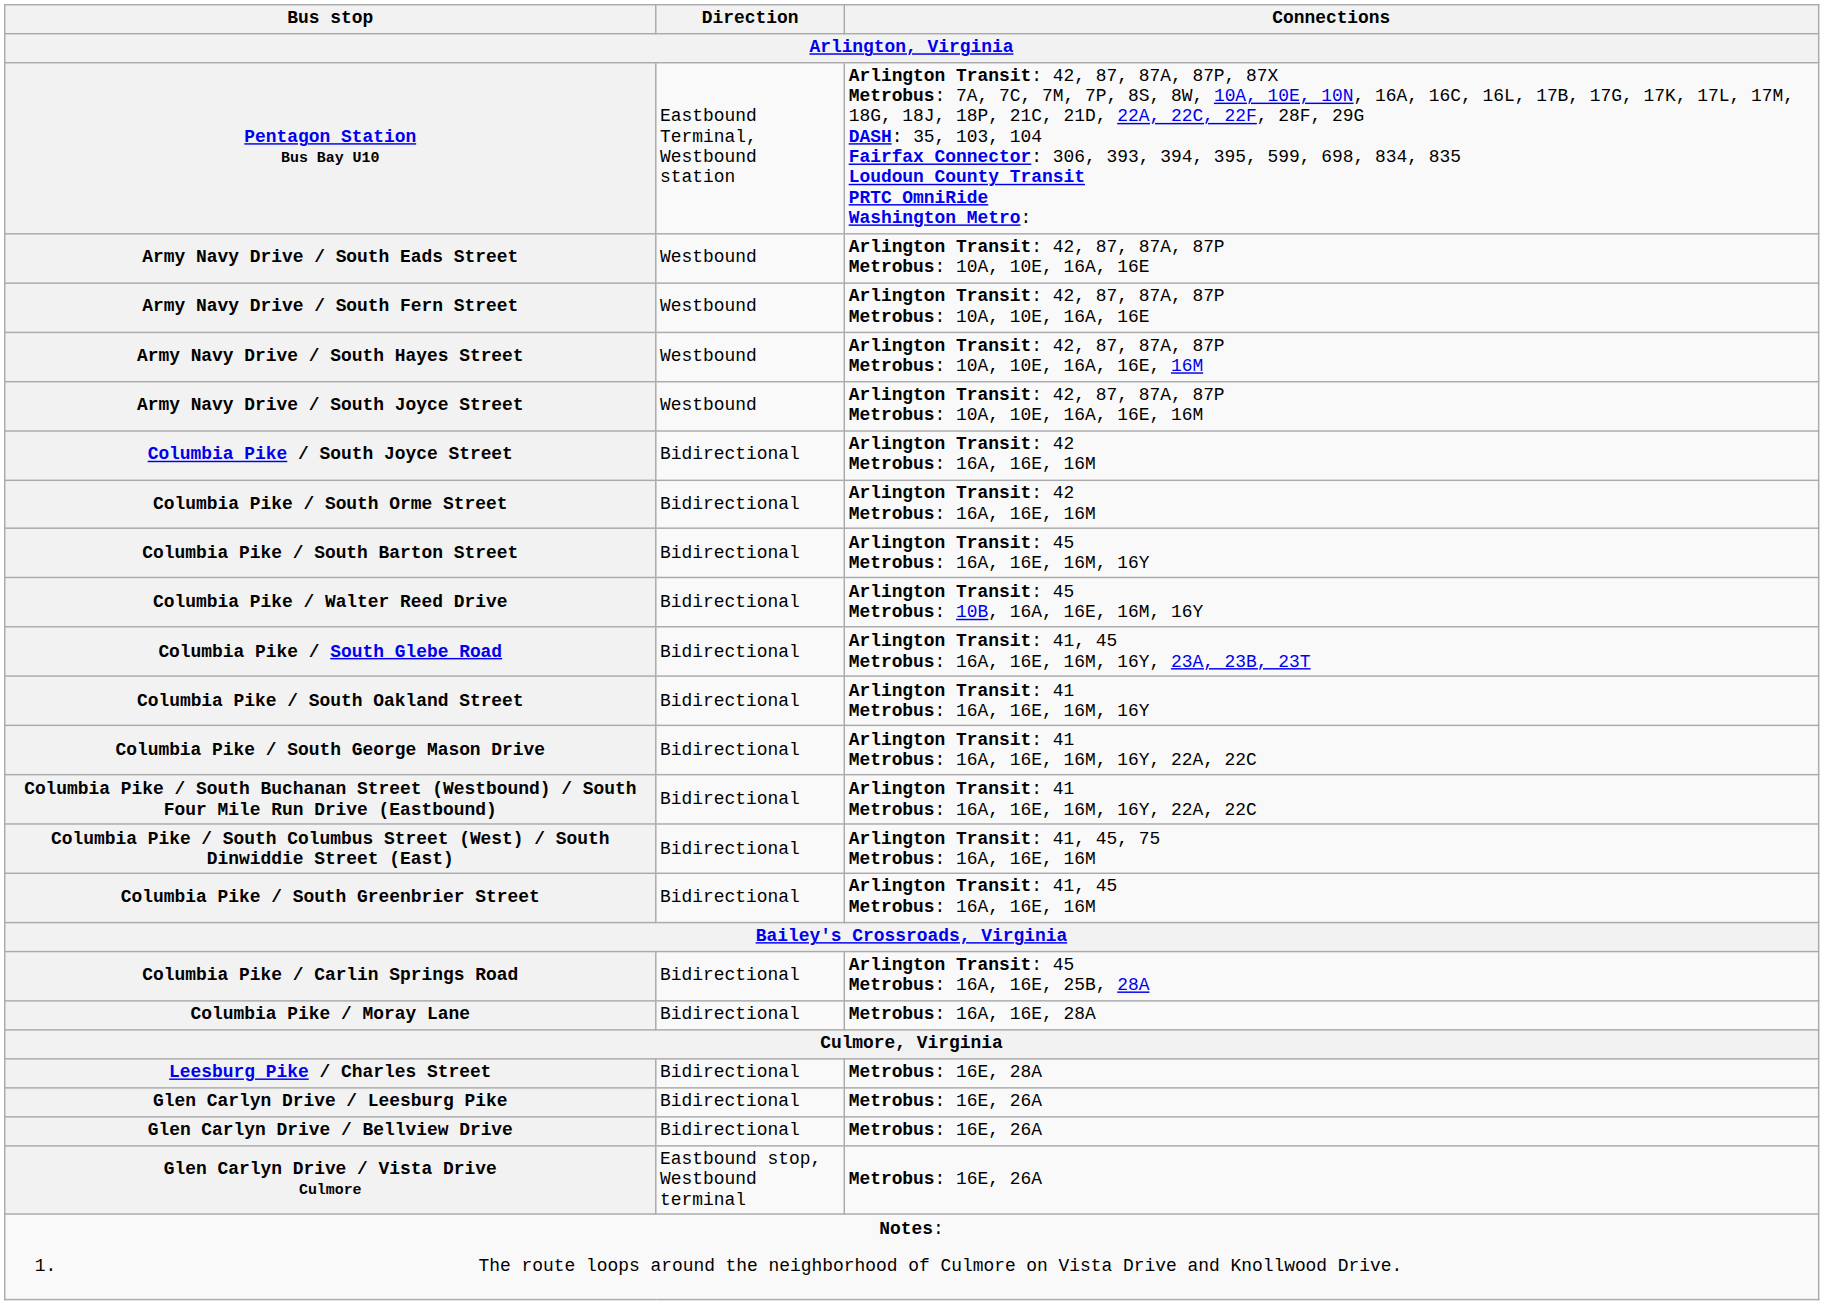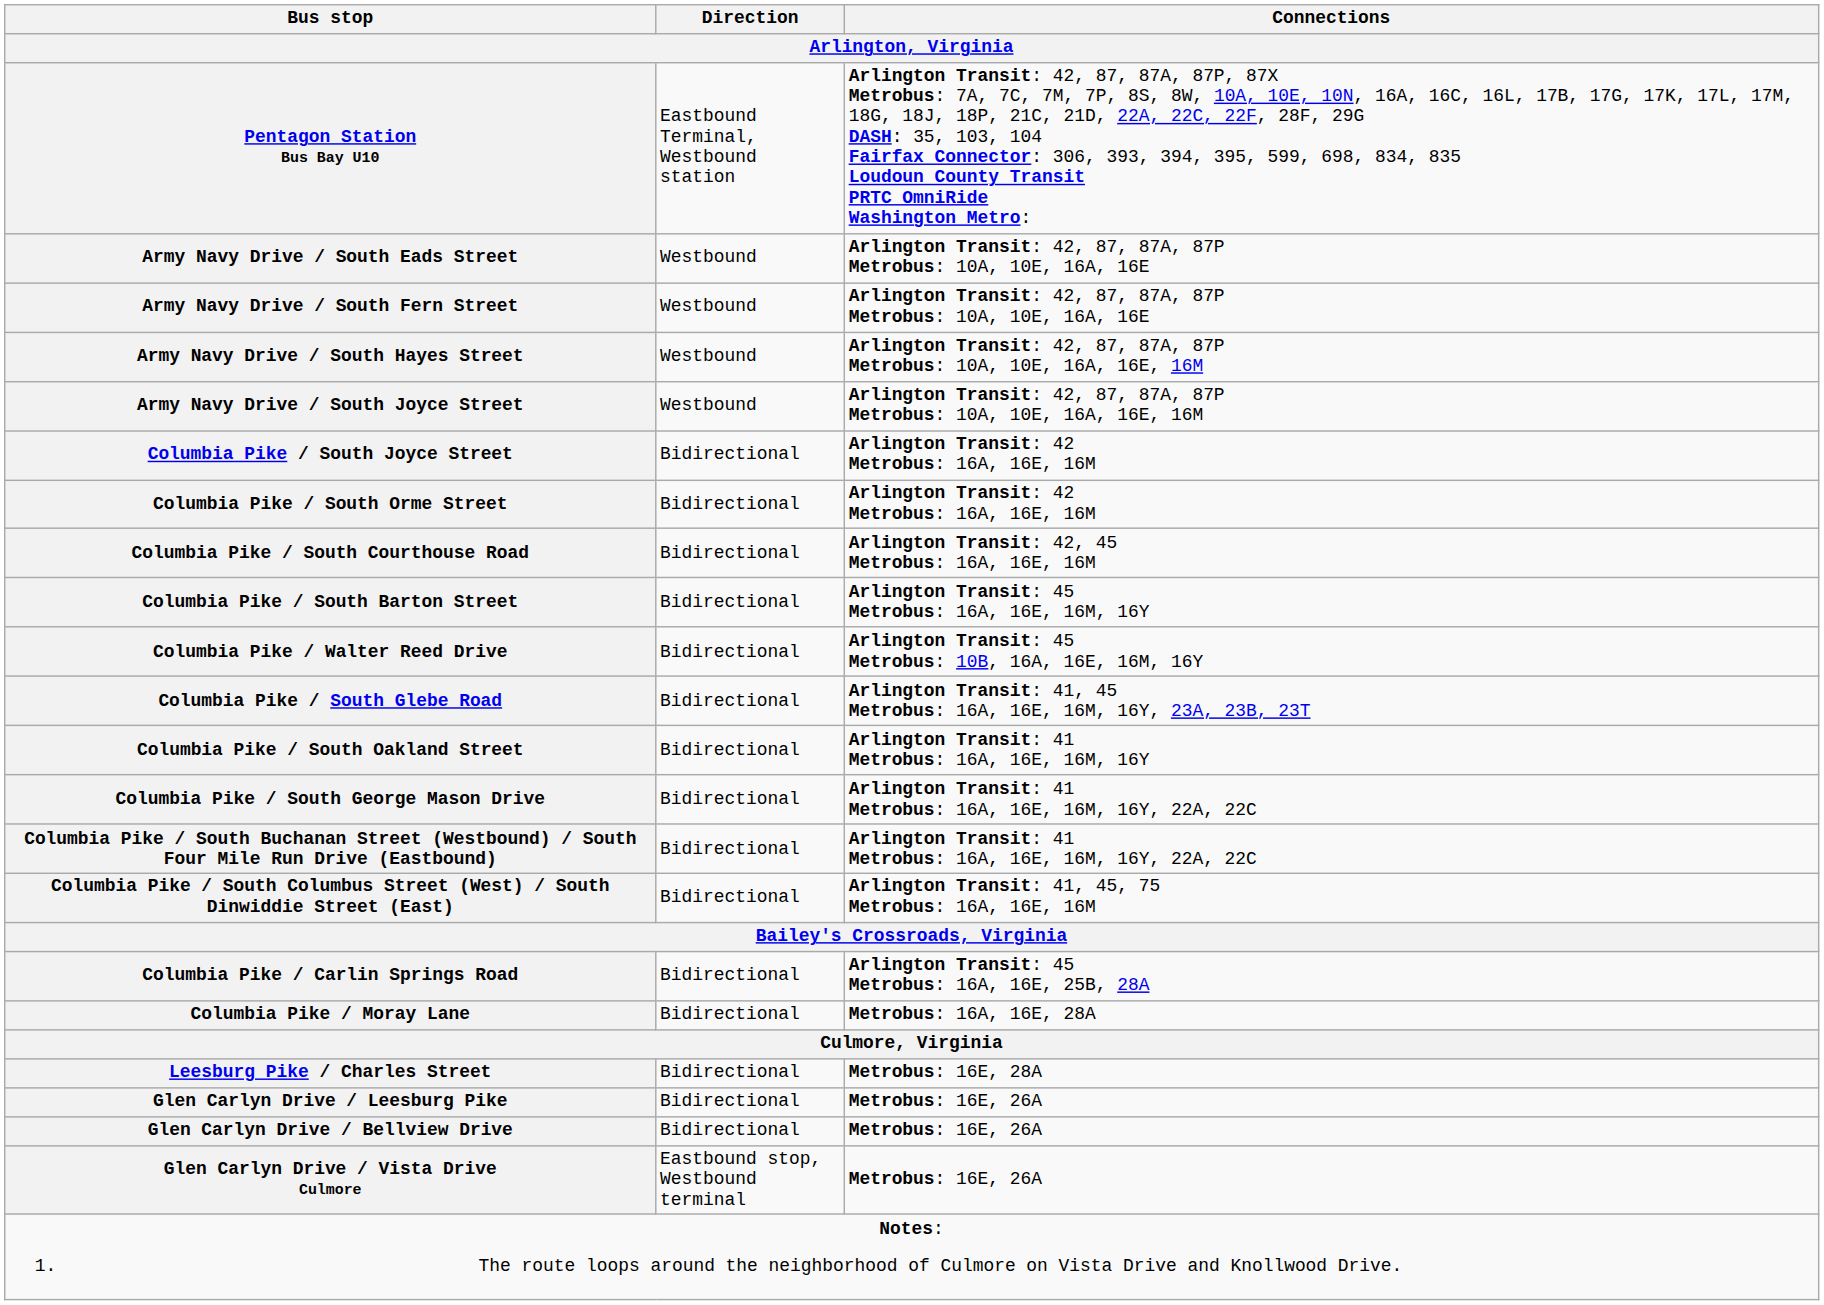+ row: (330, 554)
- row: (330, 898)
